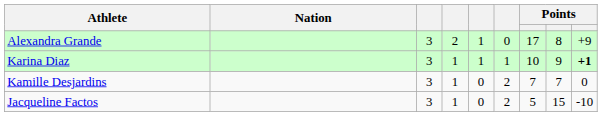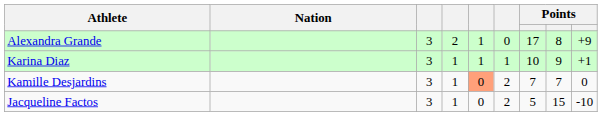(585, 61) bold -> (585, 61) normal
(481, 81) no background -> (481, 81) lightsalmon background
